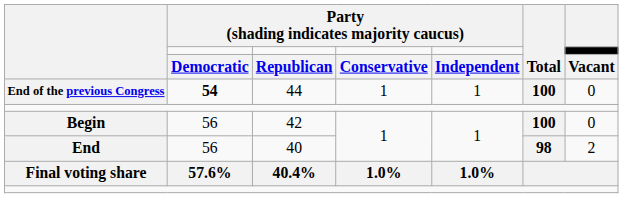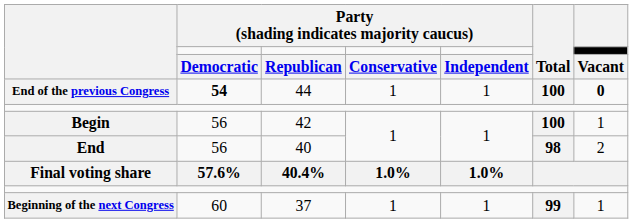(591, 91) normal -> (601, 91) bold
(591, 123) 0 -> (601, 123) 1
+ row: (91, 205)
